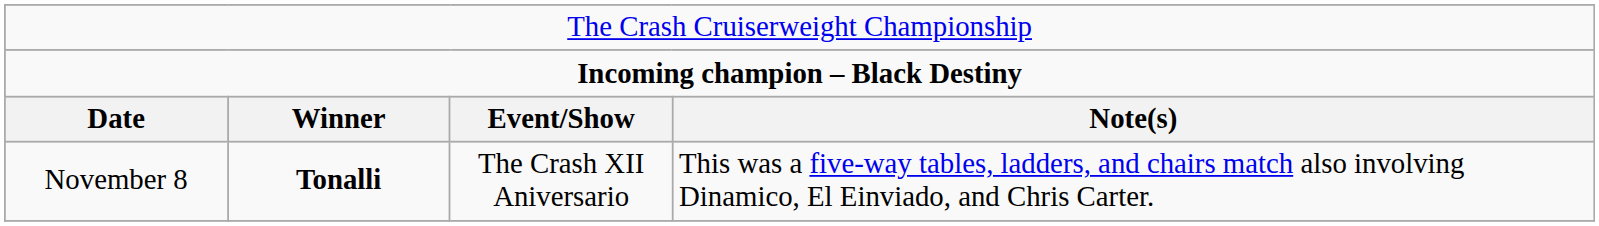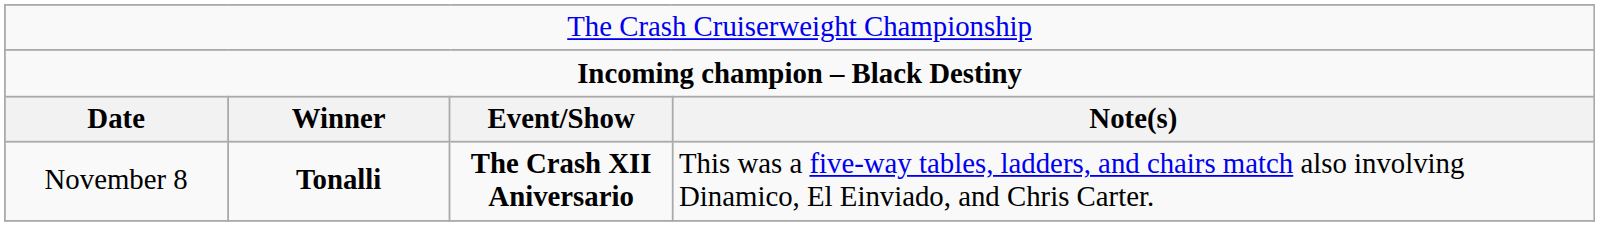(561, 180) normal -> (561, 180) bold
